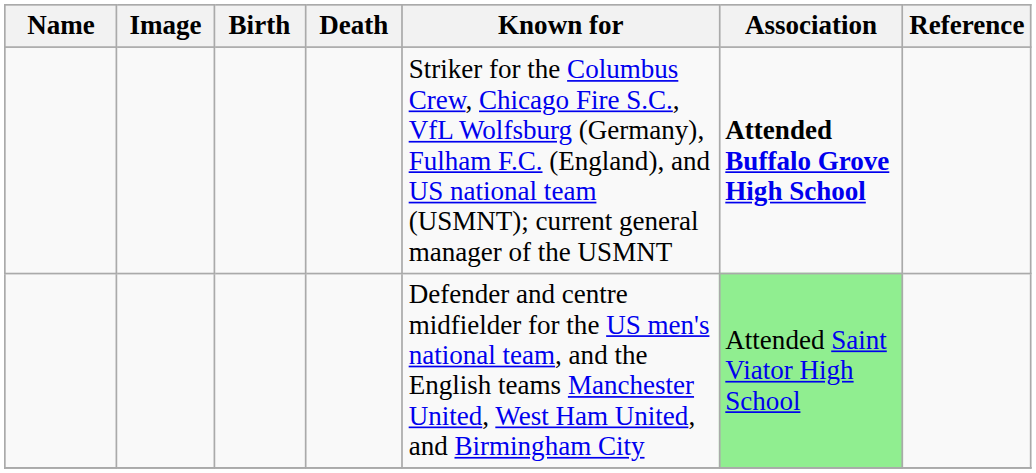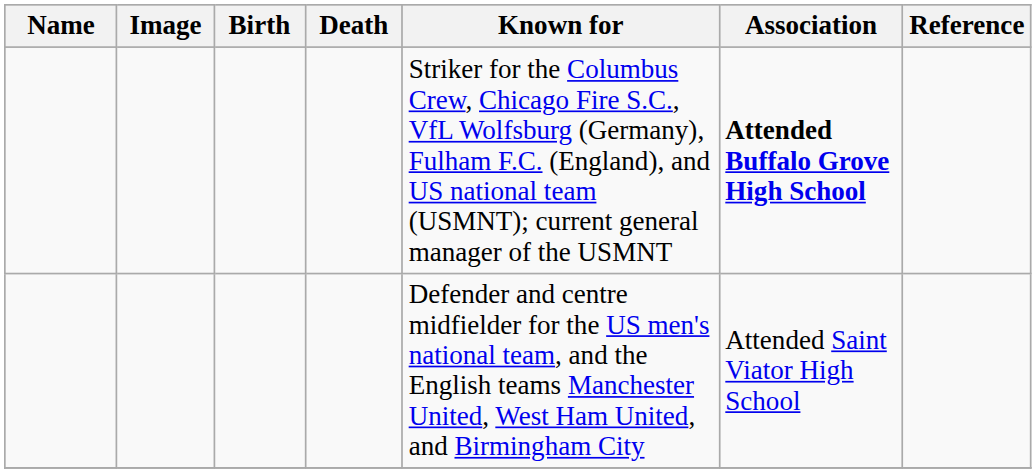(806, 370) lightgreen background -> (806, 370) no background
